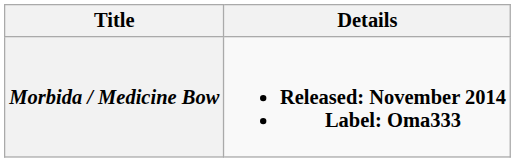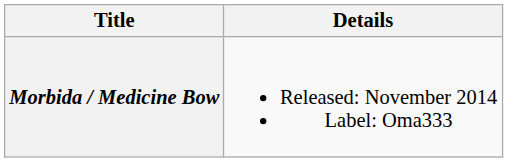(367, 108) bold -> (363, 108) normal
